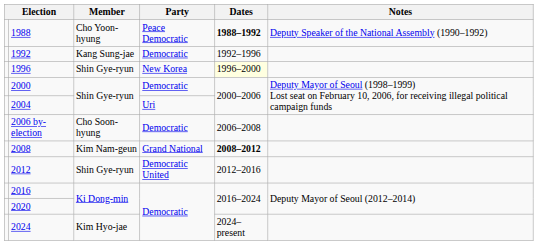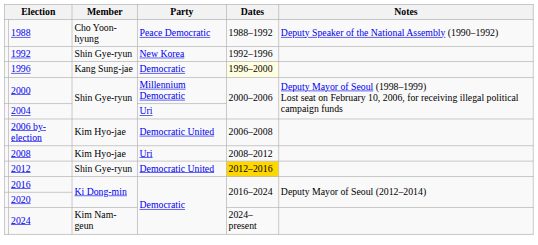(239, 33) bold -> (251, 33) normal
(105, 54) Kang Sung-jae -> (103, 54) Shin Gye-ryun
(165, 54) Democratic -> (162, 54) New Korea
(105, 69) Shin Gye-ryun -> (104, 69) Kang Sung-jae
(165, 69) New Korea -> (162, 69) Democratic
(165, 86) Democratic -> (163, 90) Millennium Democratic
(97, 128) Cho Soon-hyung -> (100, 132) Kim Hyo-jae
(165, 128) Democratic -> (177, 132) Democratic United
(106, 149) Kim Nam-geun -> (100, 153) Kim Hyo-jae
(172, 149) Grand National -> (146, 153) Uri
(239, 149) bold -> (251, 153) normal
(239, 170) no background -> (251, 169) gold background
(102, 227) Kim Hyo-jae -> (95, 220) Kim Nam-geun
